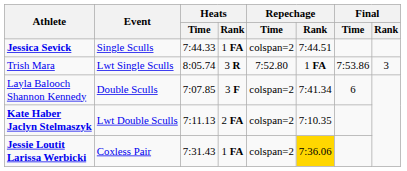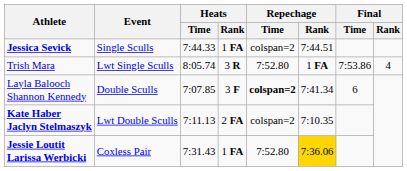(386, 66) 3 -> (388, 66) 4
(272, 90) normal -> (273, 90) bold
(272, 151) colspan=2 -> (273, 151) 7:52.80
